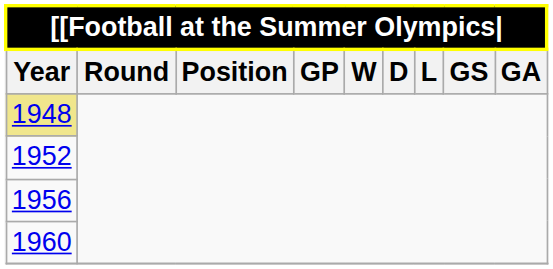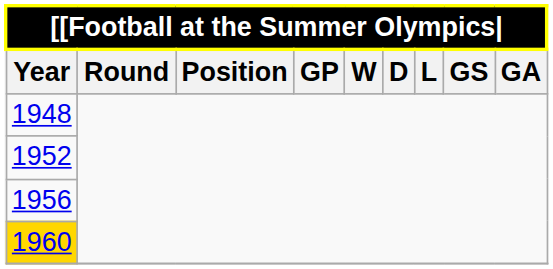(42, 114) khaki background -> (42, 114) no background
(42, 242) no background -> (42, 242) gold background
